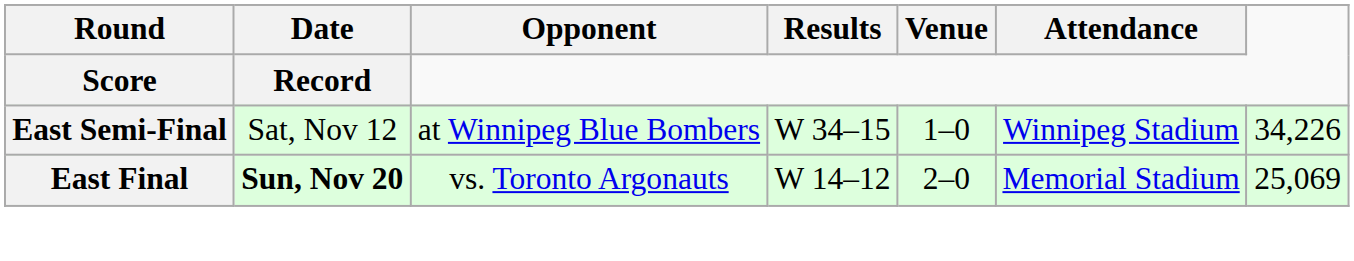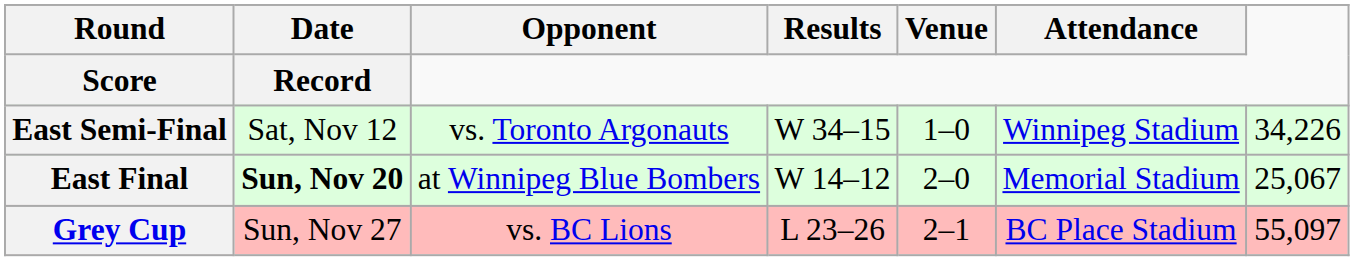(589, 129) at Winnipeg Blue Bombers -> (589, 129) vs. Toronto Argonauts
(589, 179) vs. Toronto Argonauts -> (589, 179) at Winnipeg Blue Bombers
(1298, 179) 25,069 -> (1298, 179) 25,067
+ row: (119, 229)
